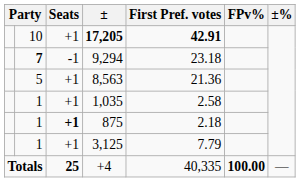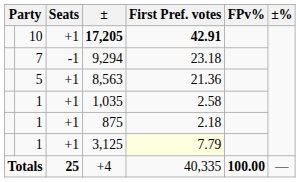(39, 58) bold -> (39, 58) normal
(72, 123) bold -> (72, 123) normal
(209, 144) no background -> (209, 144) lightyellow background
